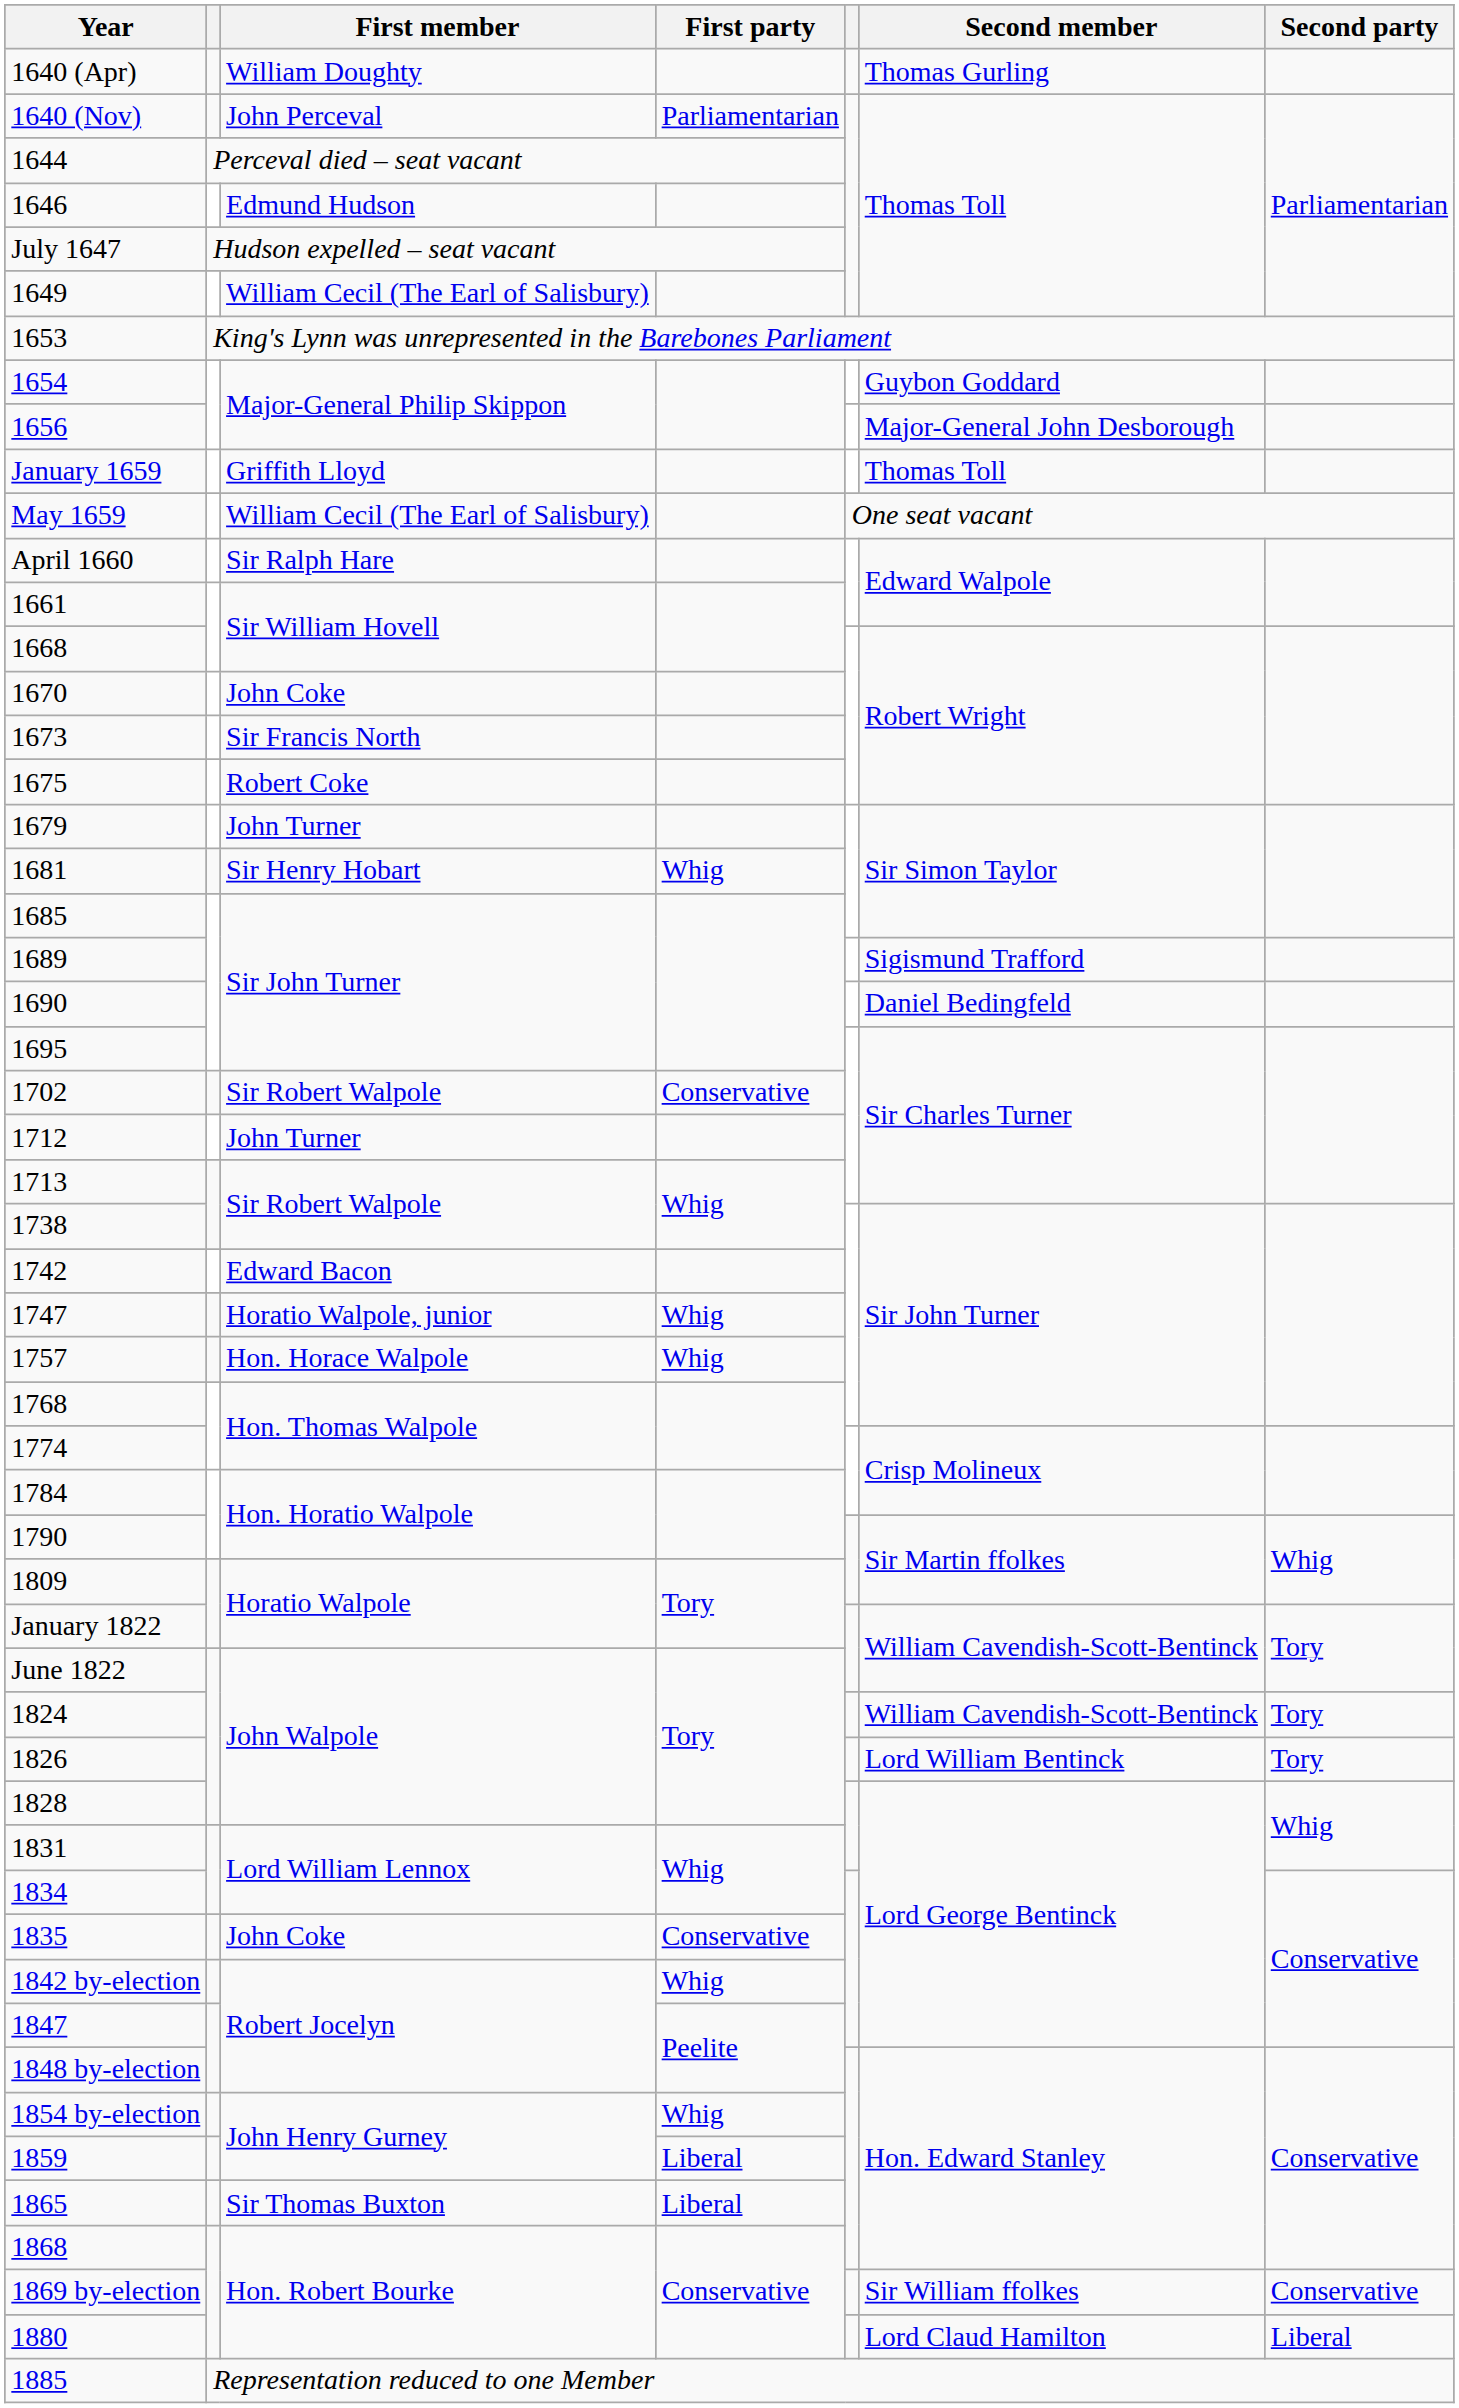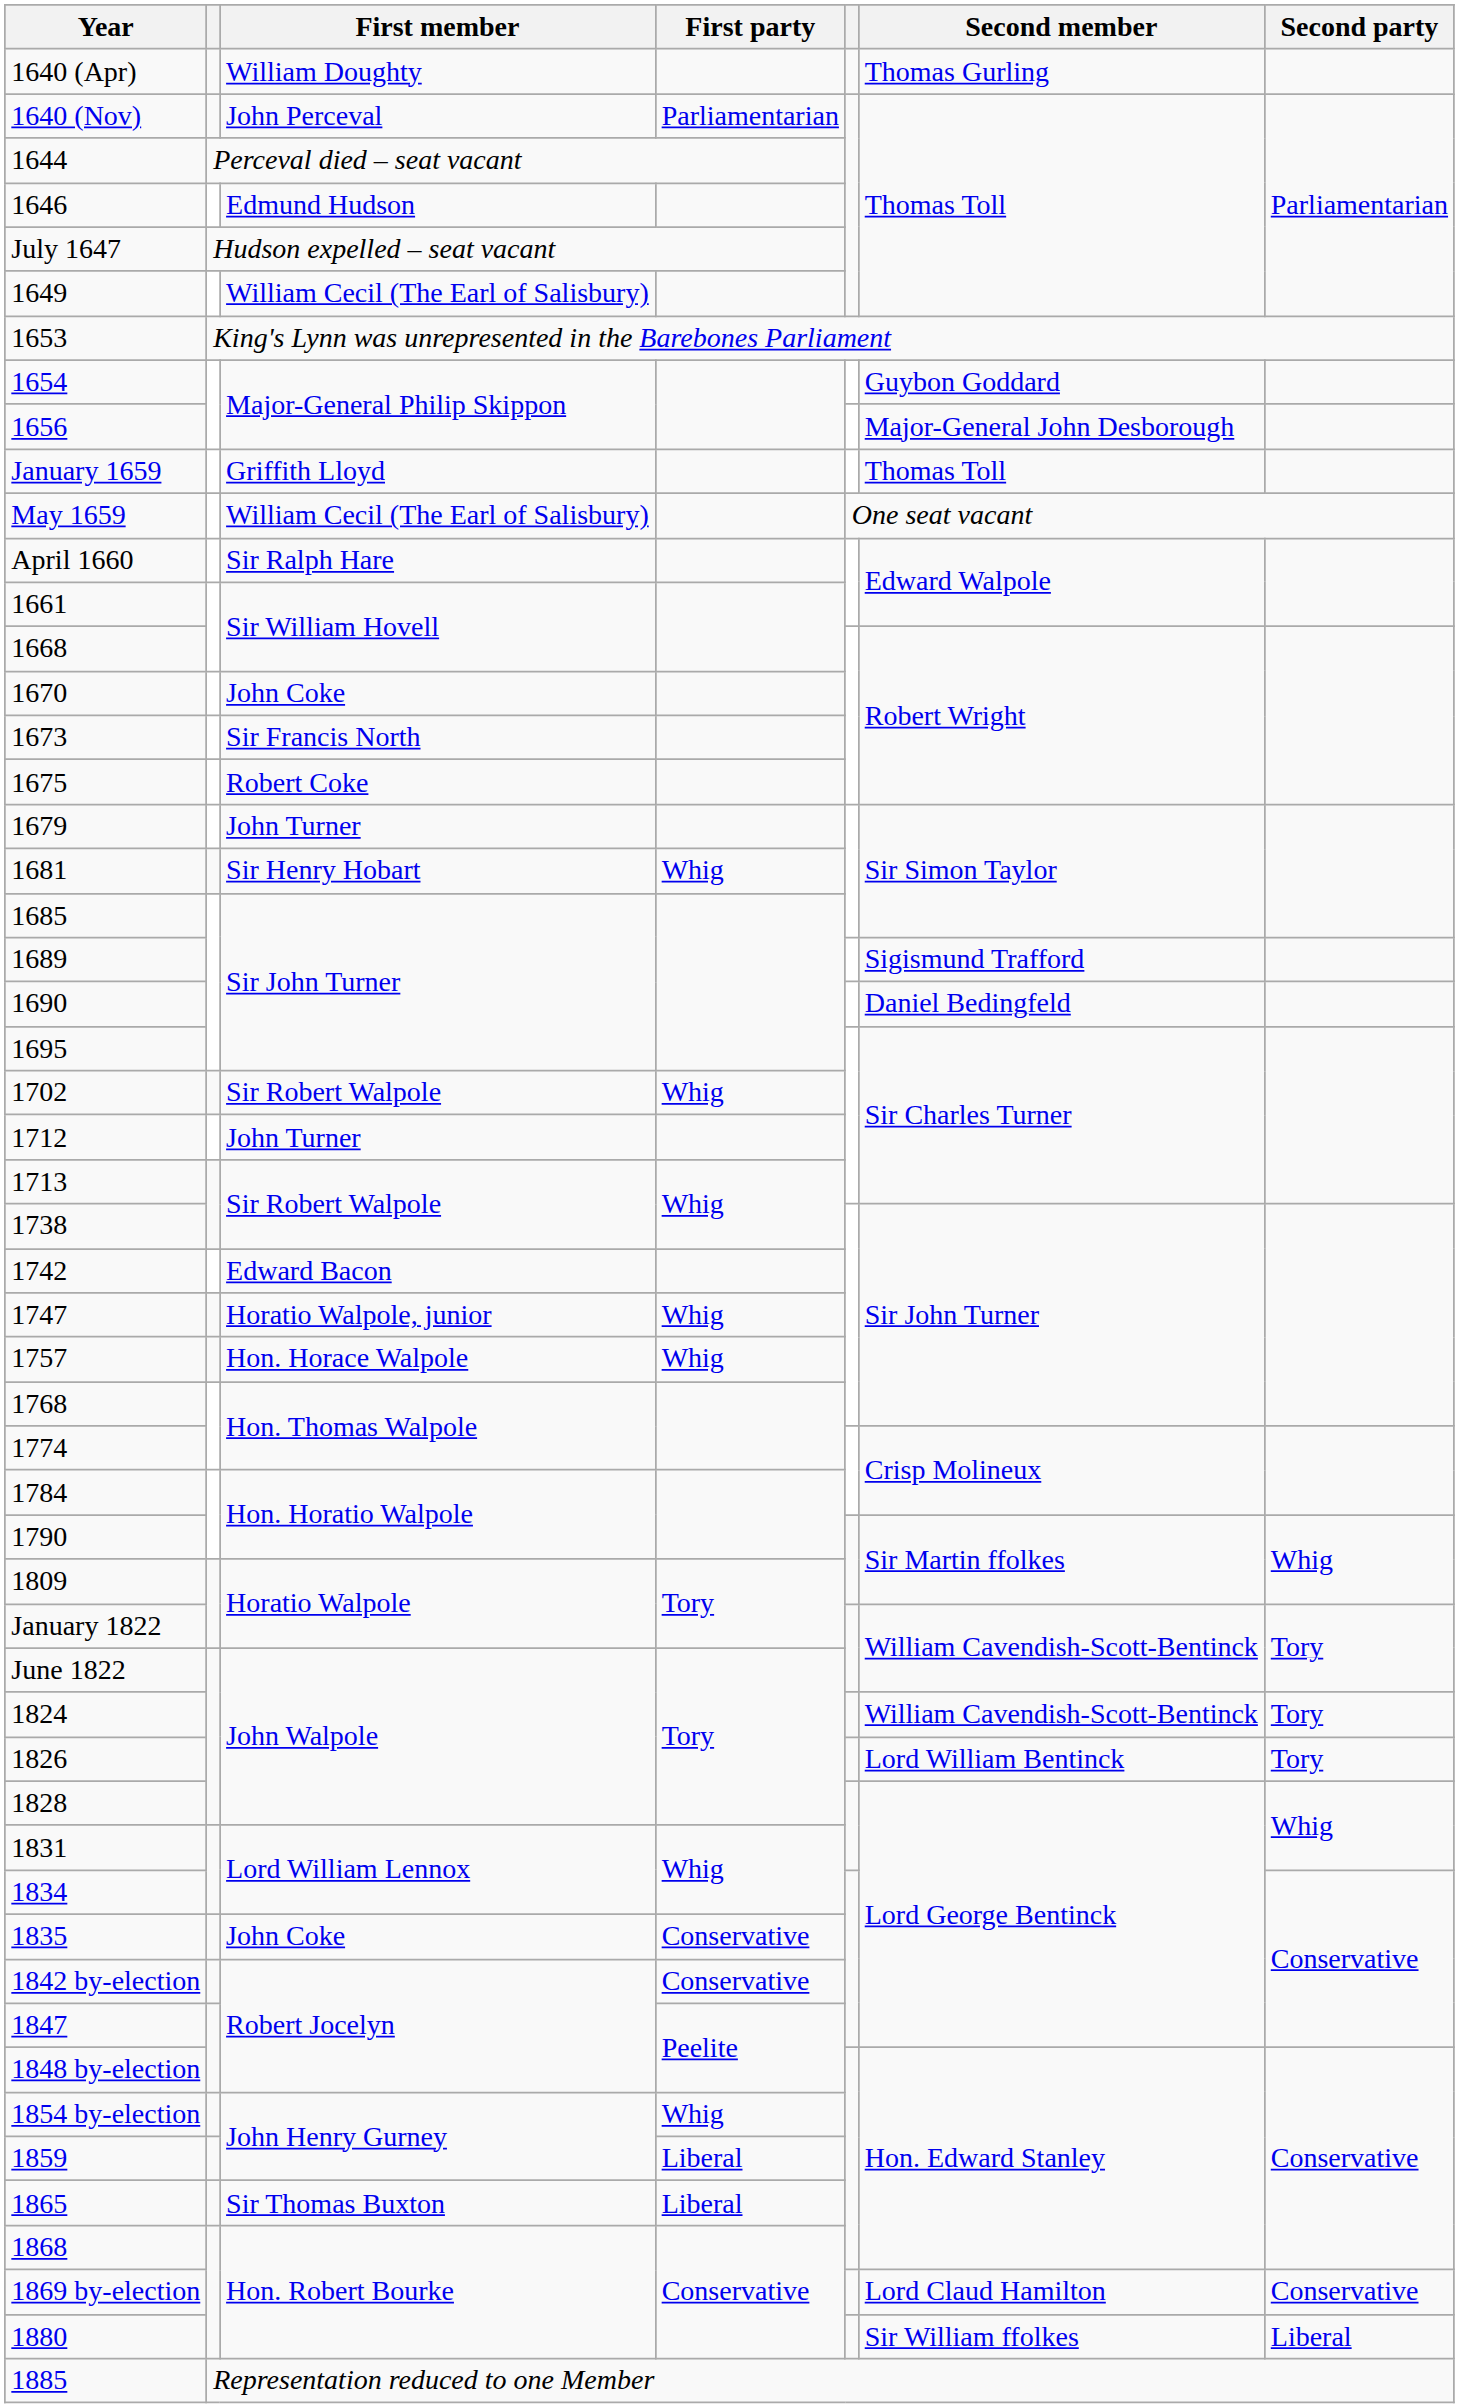(736, 1092) Conservative -> (693, 1092) Whig
(693, 1980) Whig -> (736, 1980) Conservative
(972, 2291) Sir William ffolkes -> (985, 2291) Lord Claud Hamilton
(985, 2335) Lord Claud Hamilton -> (972, 2335) Sir William ffolkes
